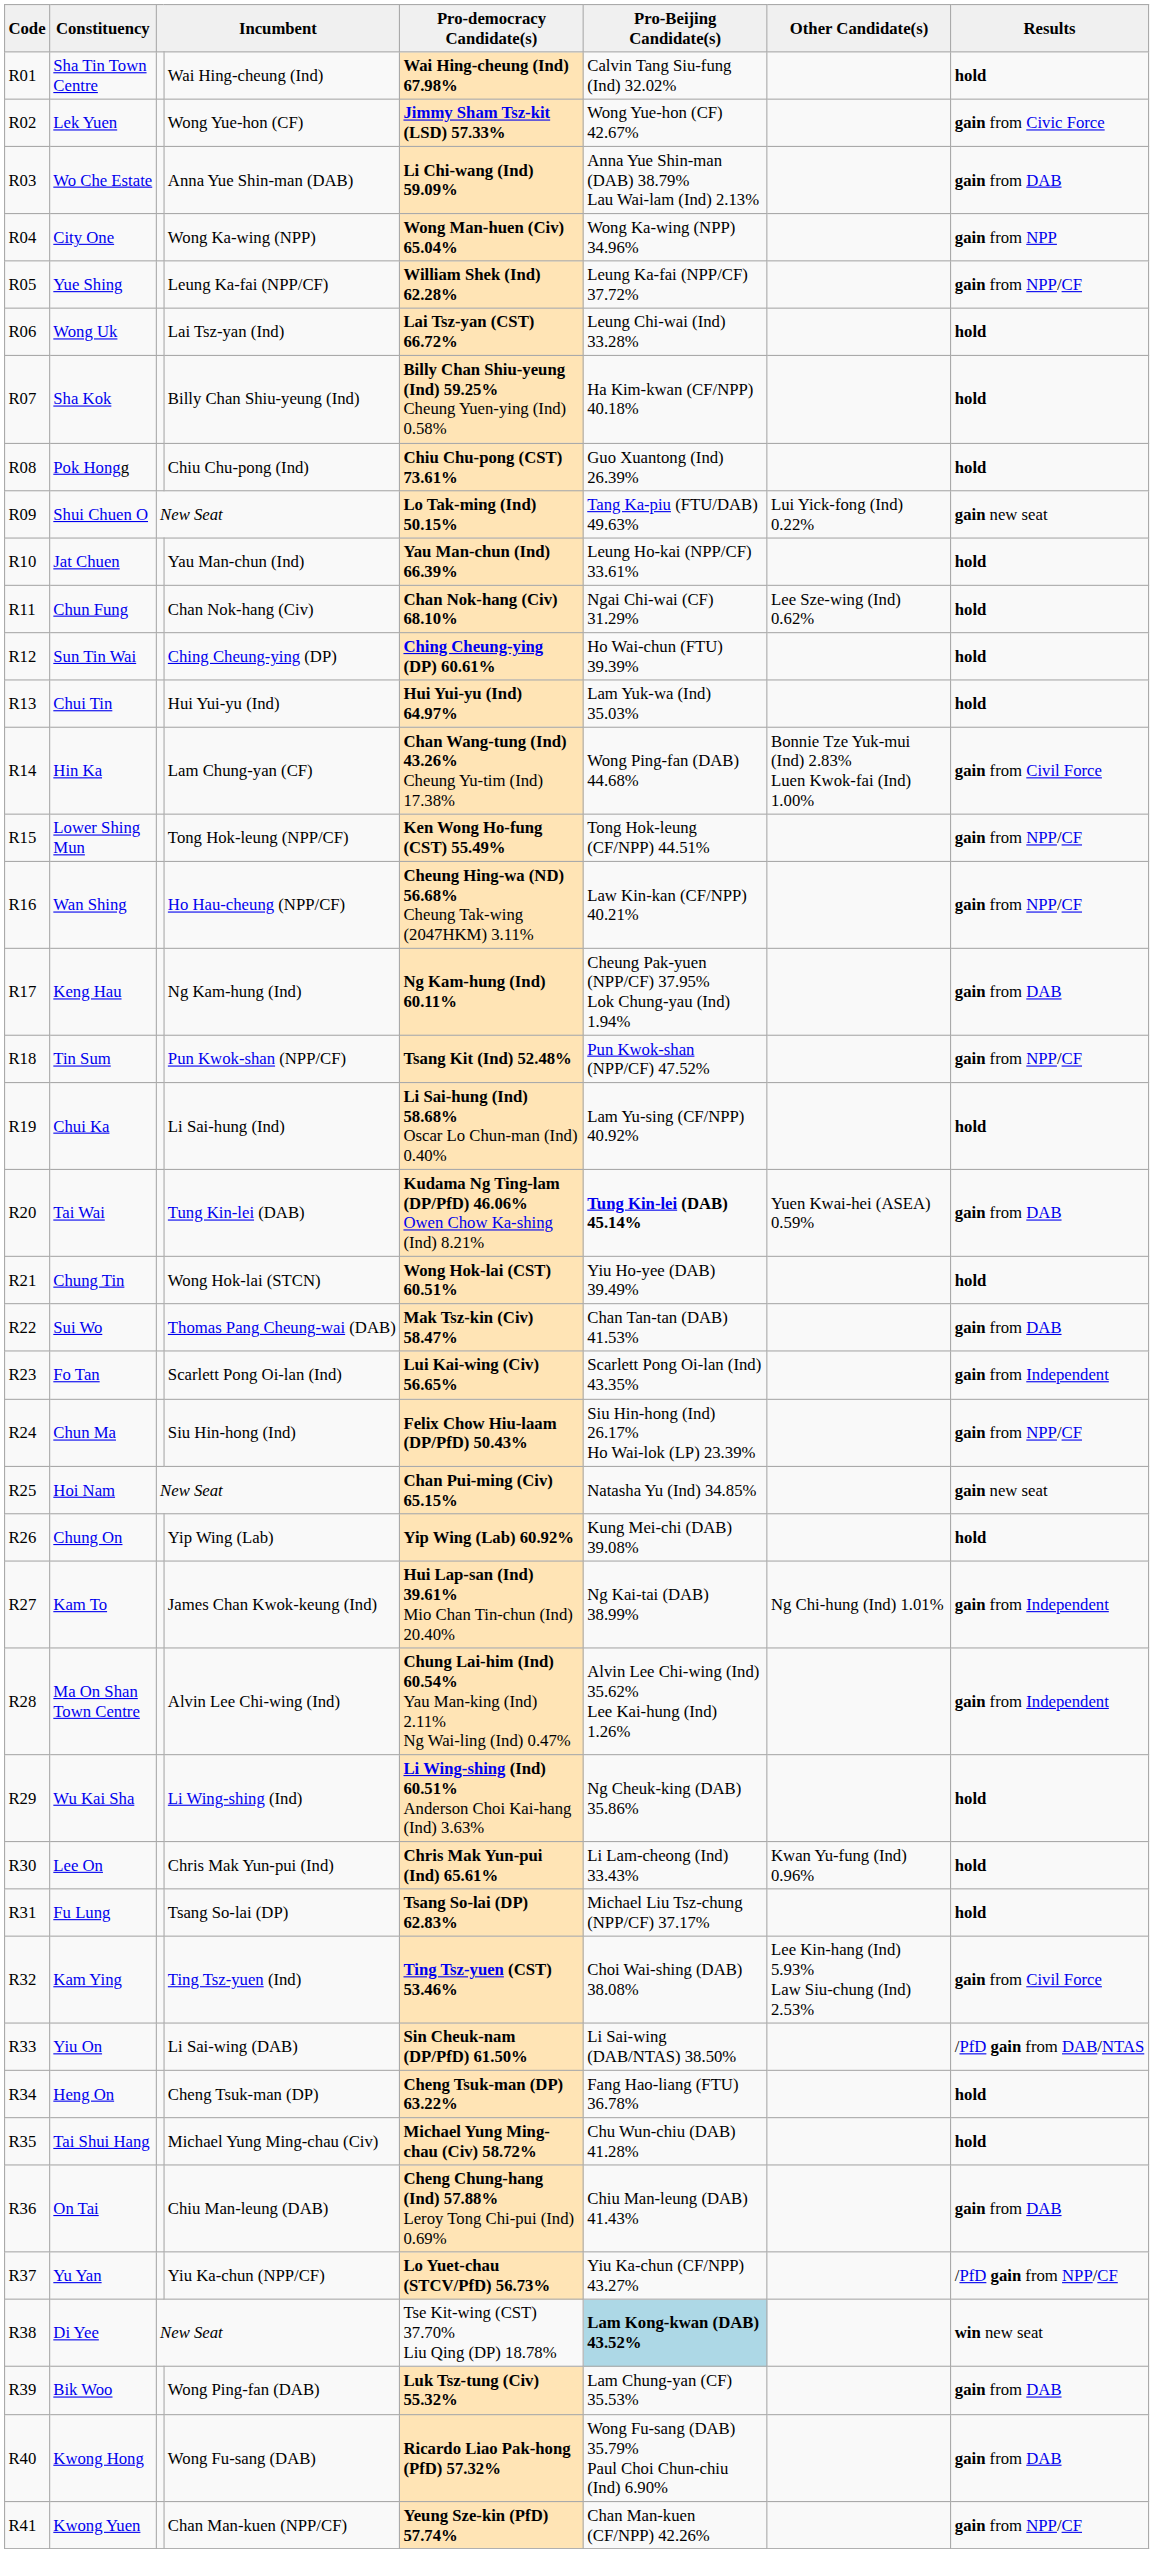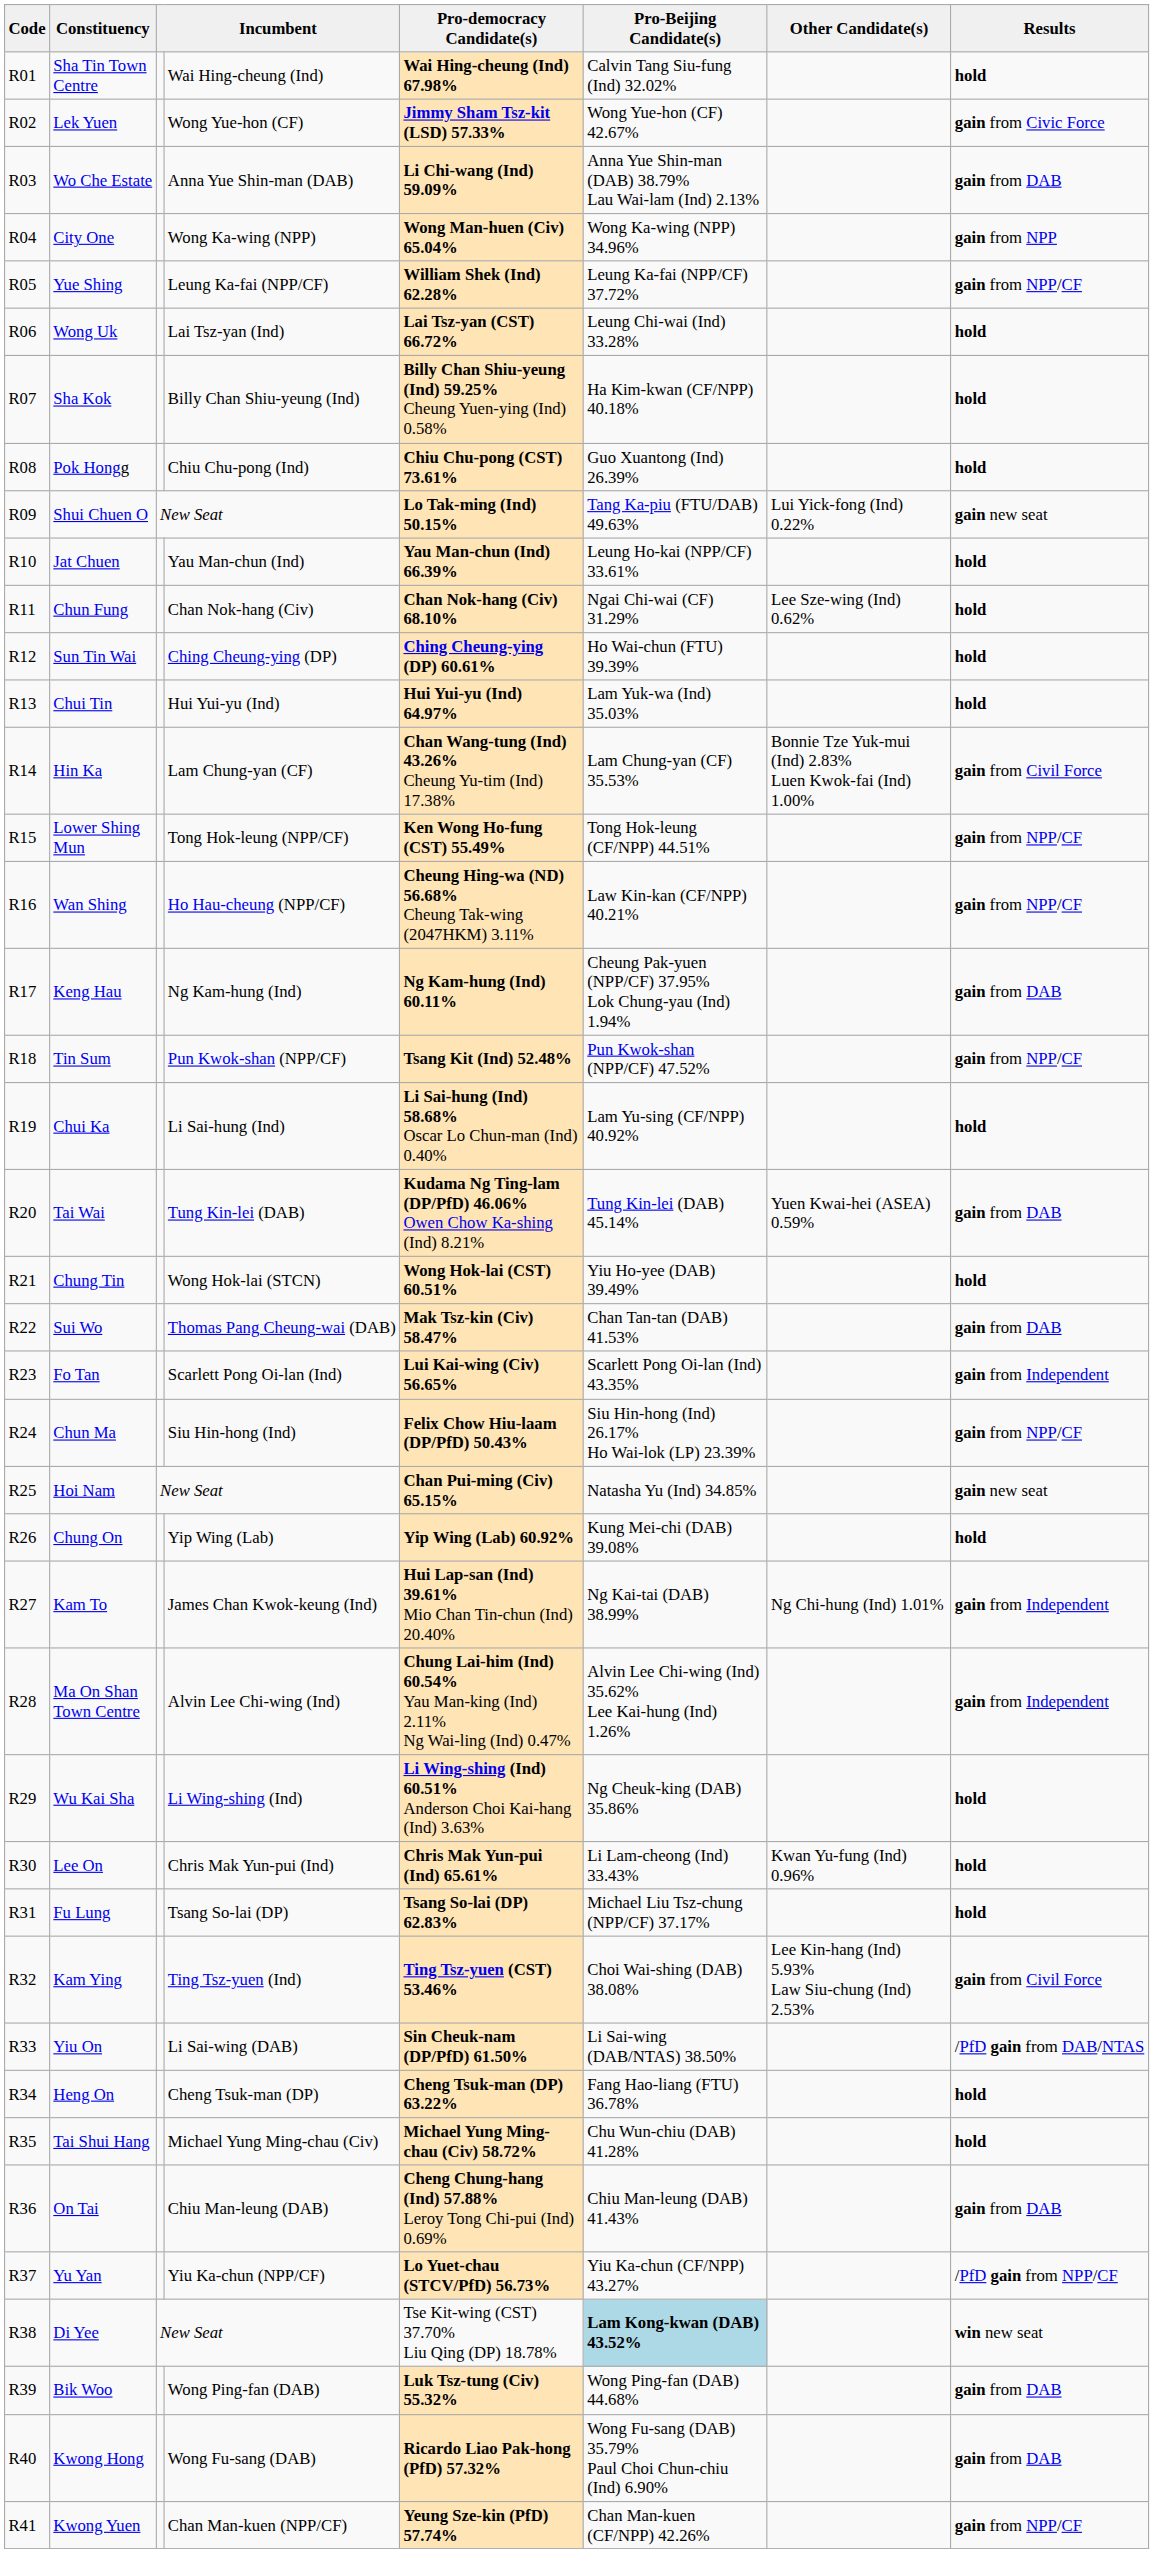(663, 770) Wong Ping-fan (DAB) 44.68% -> (660, 770) Lam Chung-yan (CF) 35.53%
(657, 1213) bold -> (656, 1213) normal
(660, 2390) Lam Chung-yan (CF) 35.53% -> (663, 2390) Wong Ping-fan (DAB) 44.68%
